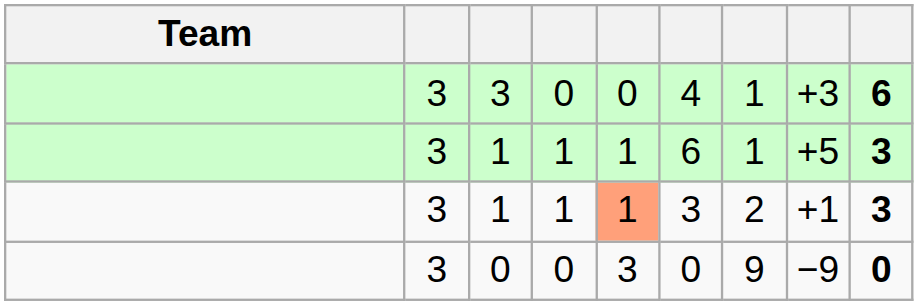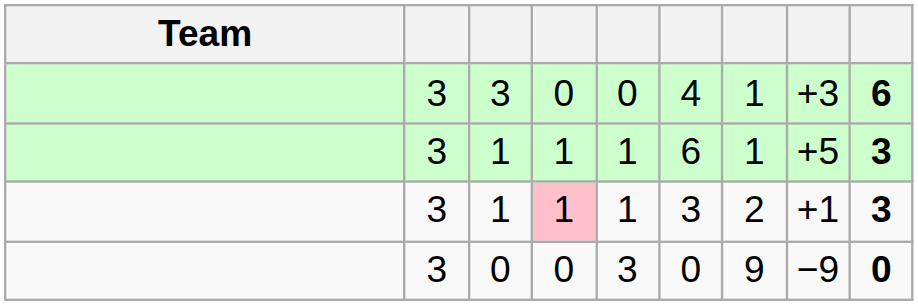(564, 210) no background -> (564, 210) pink background
(627, 210) lightsalmon background -> (627, 210) no background
